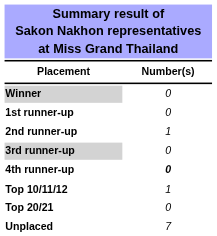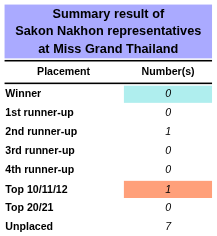(23, 94) lightgrey background -> (23, 94) no background
(168, 94) no background -> (168, 94) paleturquoise background
(40, 151) lightgrey background -> (40, 151) no background
(168, 170) bold -> (168, 170) normal
(168, 189) no background -> (168, 189) lightsalmon background
